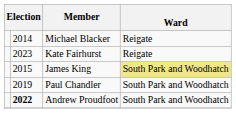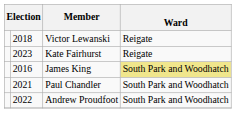- row: (78, 38)
+ row: (78, 38)
(22, 69) 2015 -> (22, 69) 2016
(22, 85) 2019 -> (22, 85) 2021
(22, 100) bold -> (22, 100) normal
